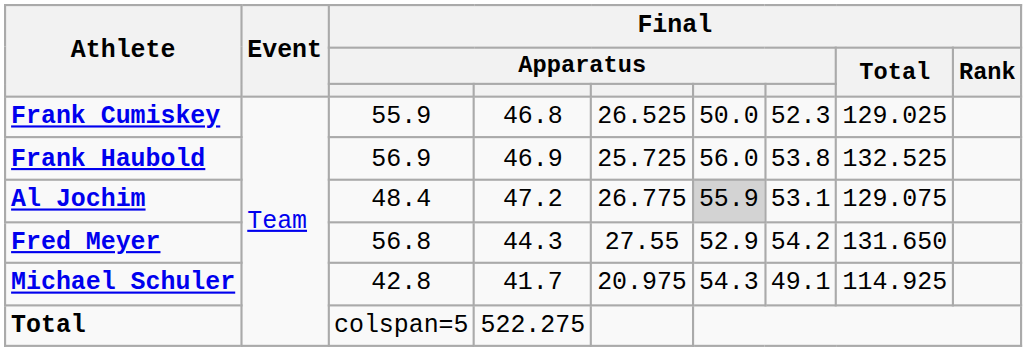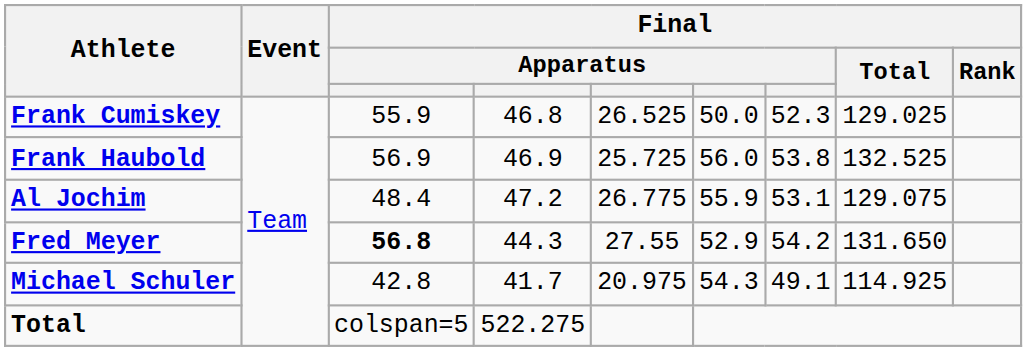(729, 200) lightgrey background -> (729, 200) no background
(401, 242) normal -> (401, 242) bold
